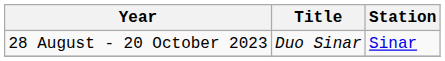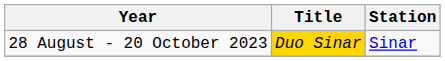(318, 44) no background -> (318, 44) gold background
